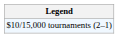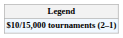(59, 25) normal -> (61, 25) bold
